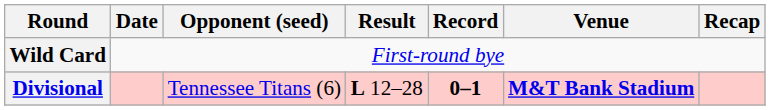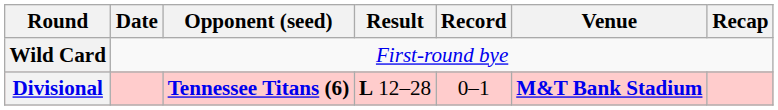(254, 88) normal -> (258, 88) bold
(465, 88) bold -> (474, 88) normal
